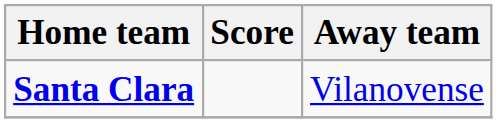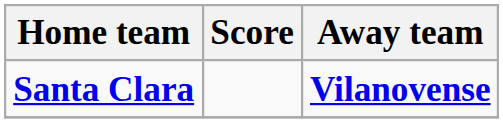(397, 88) normal -> (400, 88) bold
